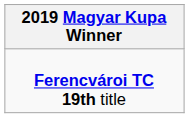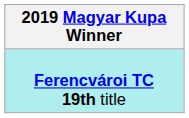(94, 90) no background -> (94, 90) paleturquoise background
